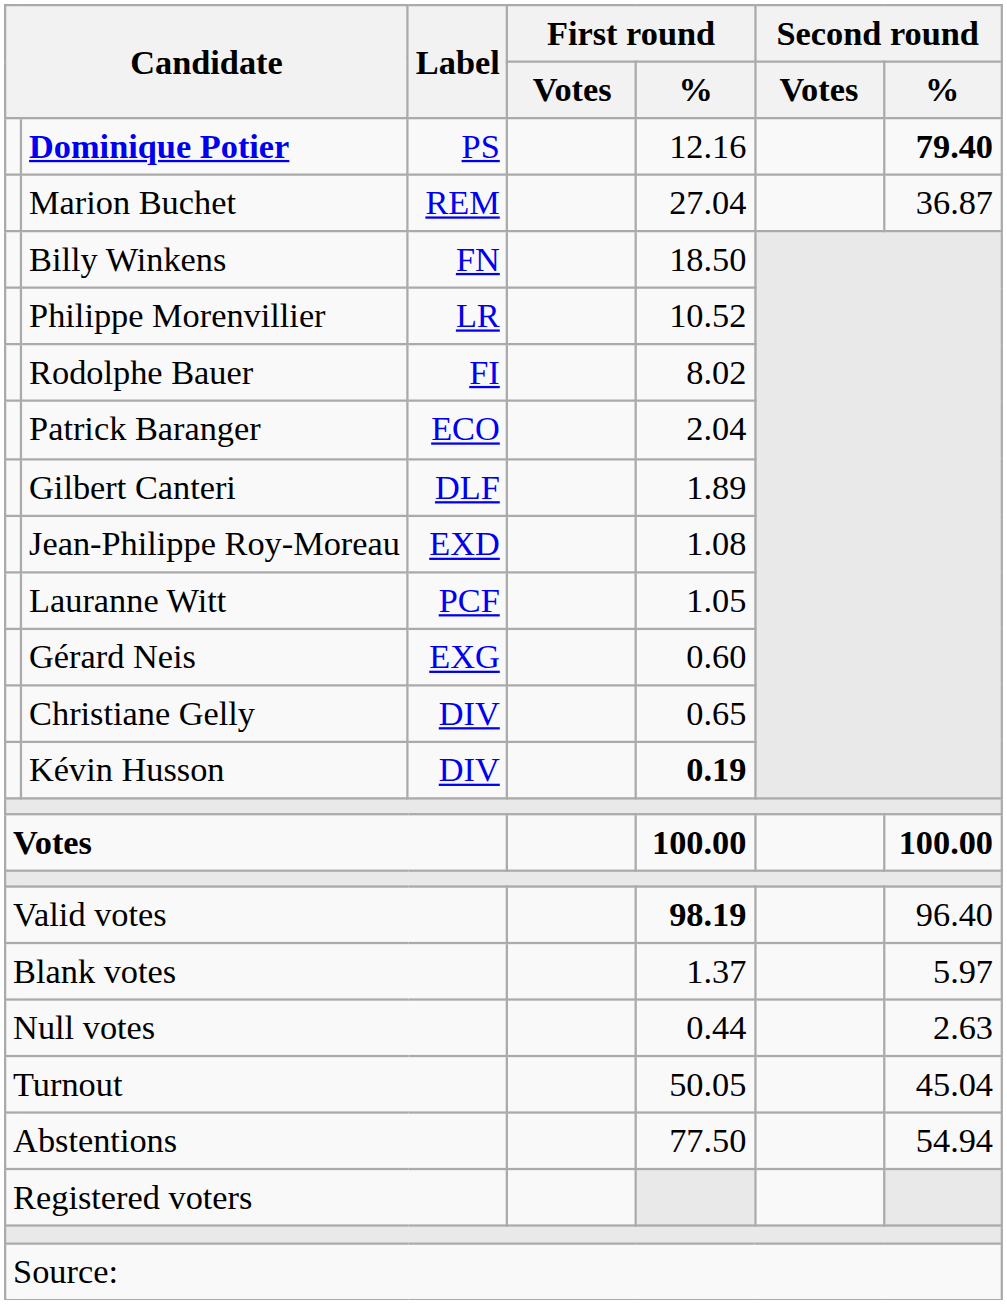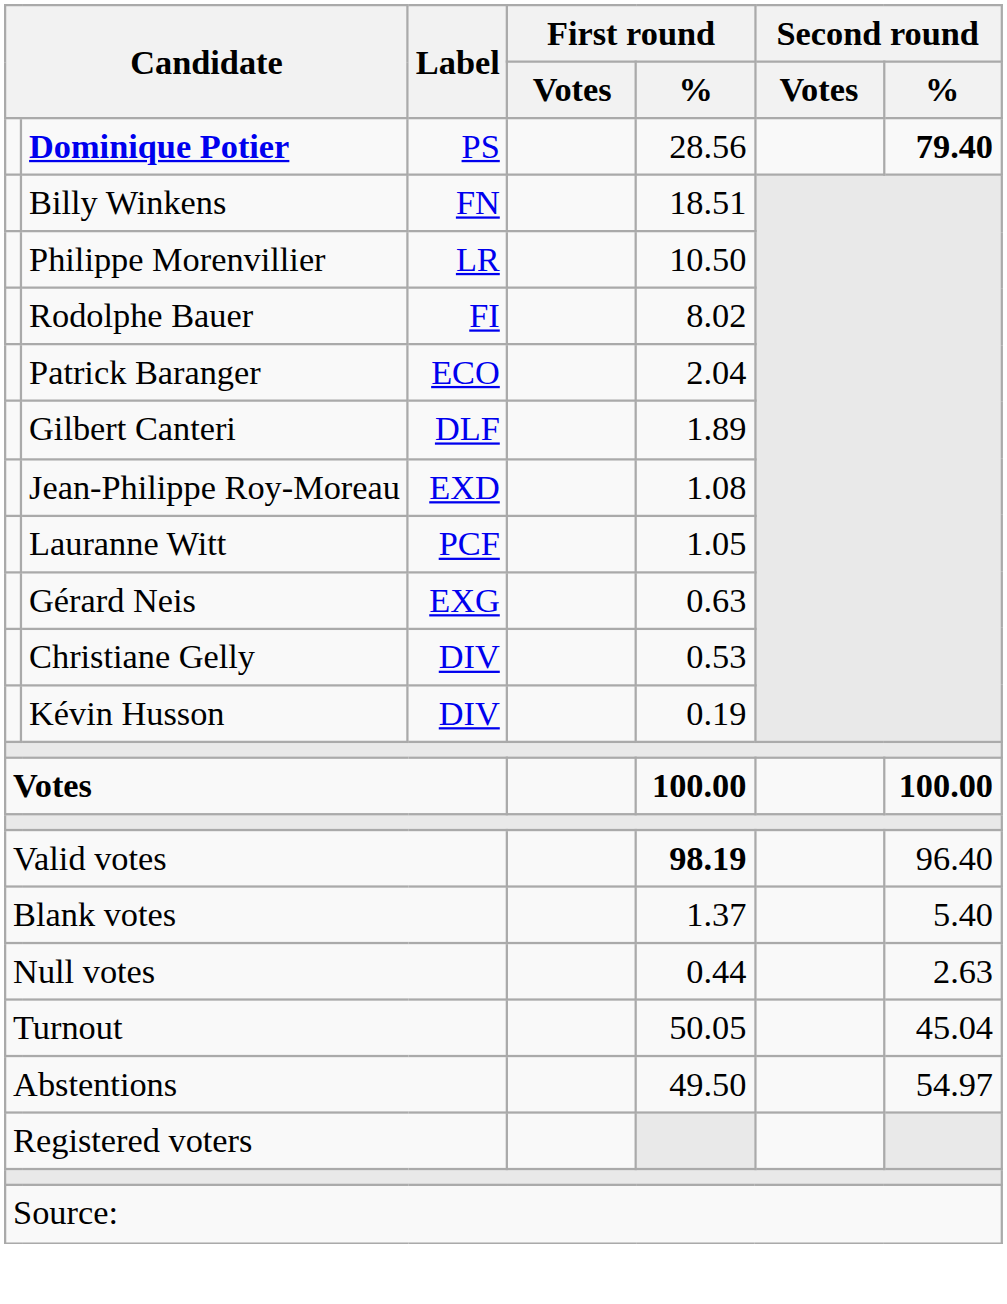(708, 146) 12.16 -> (708, 146) 28.56
- row: (133, 202)
(708, 259) 18.50 -> (708, 202) 18.51
(708, 316) 10.52 -> (708, 259) 10.50
(716, 656) 0.60 -> (716, 599) 0.63
(716, 712) 0.65 -> (716, 656) 0.53
(716, 769) bold -> (716, 712) normal
(963, 971) 5.97 -> (963, 914) 5.40
(708, 1141) 77.50 -> (708, 1084) 49.50
(954, 1141) 54.94 -> (954, 1084) 54.97
